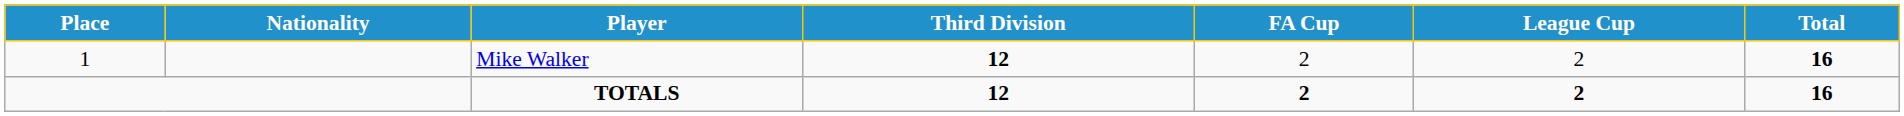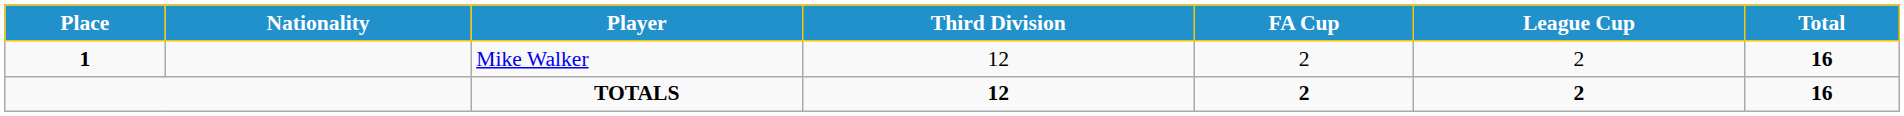(85, 58) normal -> (85, 58) bold
(998, 58) bold -> (998, 58) normal
